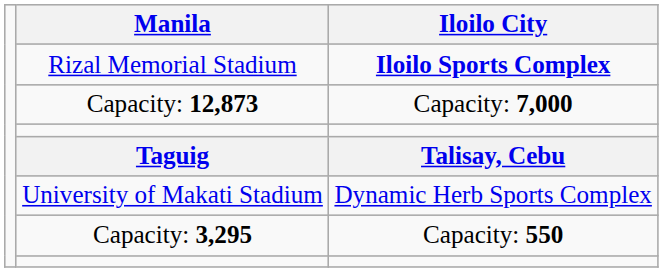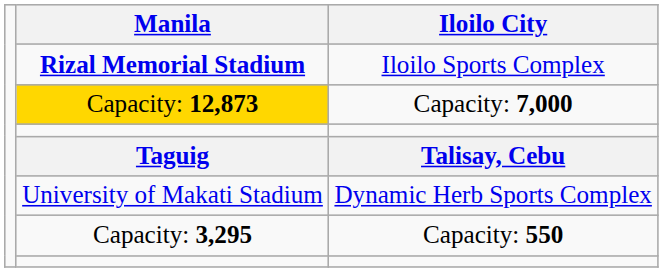(172, 64) normal -> (173, 64) bold
(493, 64) bold -> (493, 64) normal
(173, 104) no background -> (173, 104) gold background
